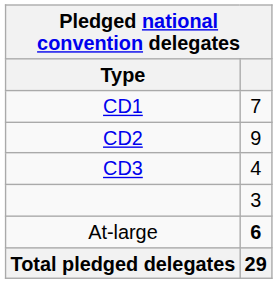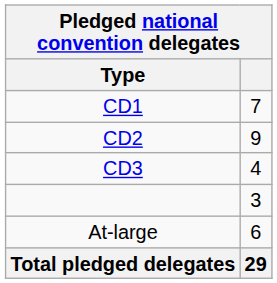(256, 232) bold -> (256, 232) normal
